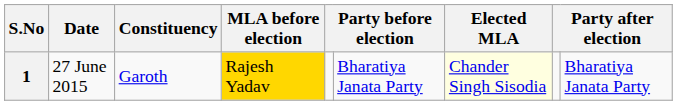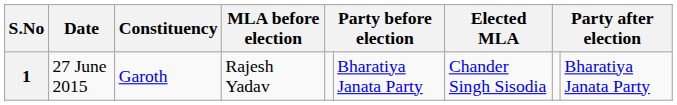(249, 76) gold background -> (249, 76) no background
(498, 76) lightyellow background -> (498, 76) no background
